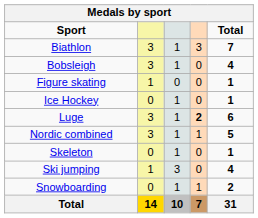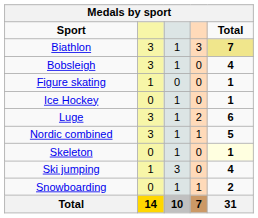(230, 48) no background -> (230, 48) khaki background
(199, 117) bold -> (199, 117) normal
(230, 152) no background -> (230, 152) lightyellow background
